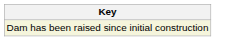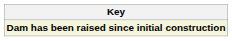(108, 28) normal -> (116, 28) bold
